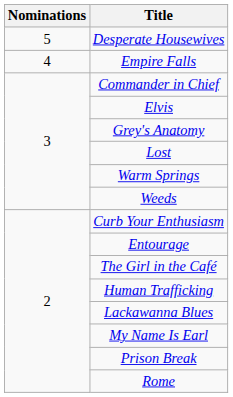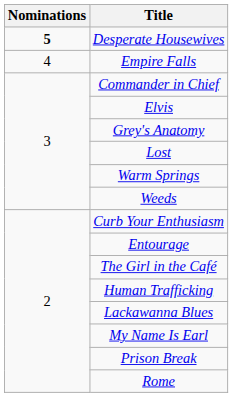(47, 38) normal -> (47, 38) bold
